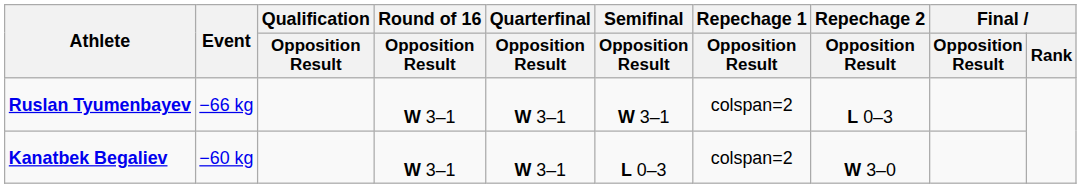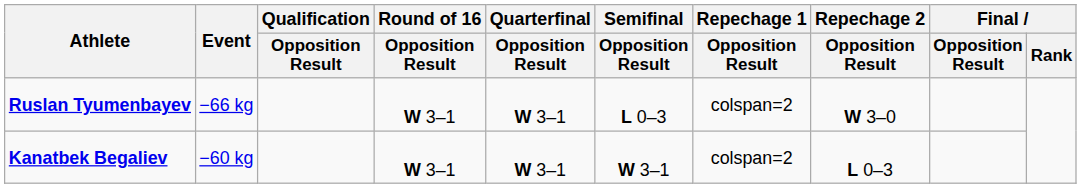(644, 117) W 3–1 -> (644, 117) L 0–3
(870, 117) L 0–3 -> (870, 117) W 3–0
(644, 170) L 0–3 -> (644, 170) W 3–1
(870, 170) W 3–0 -> (870, 170) L 0–3
